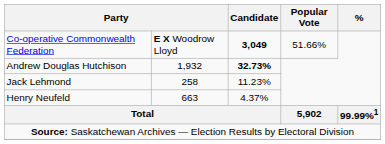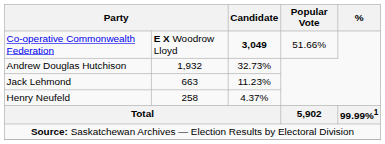(254, 66) bold -> (254, 66) normal
(190, 81) 258 -> (190, 81) 663
(190, 97) 663 -> (190, 97) 258
